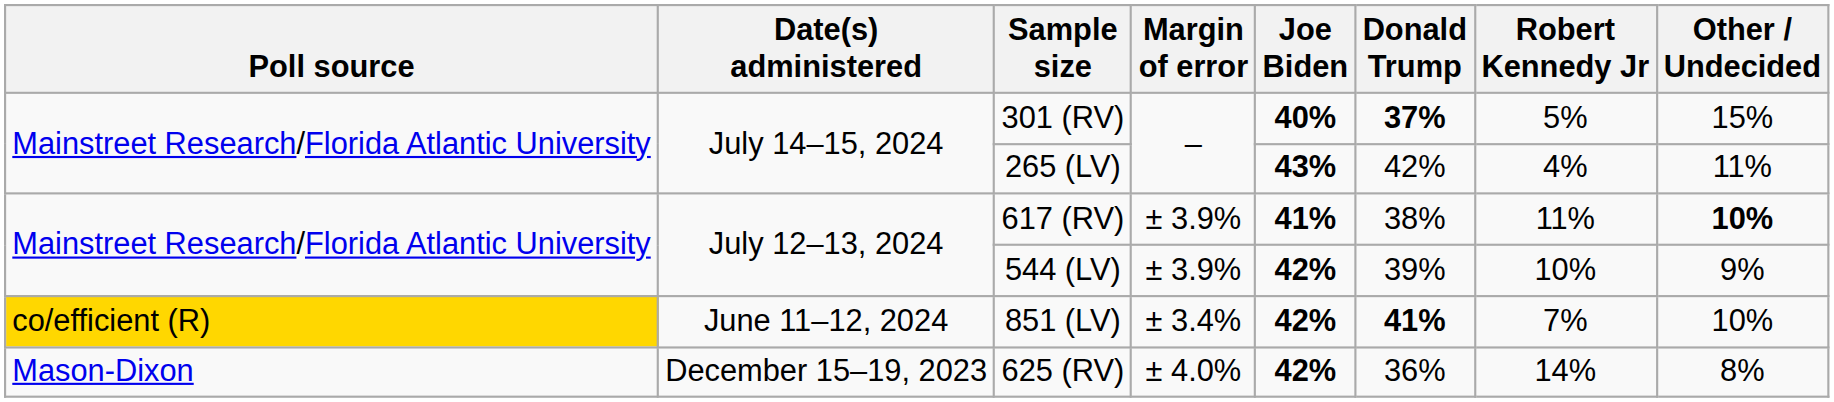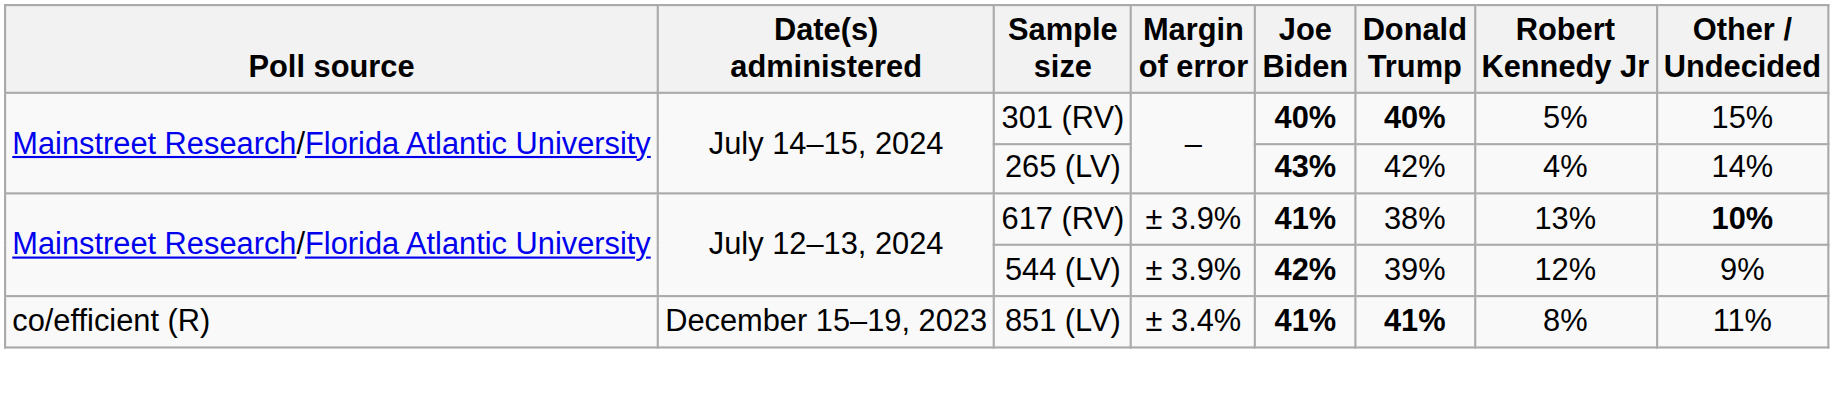(1415, 117) 37% -> (1415, 117) 40%
(1742, 168) 11% -> (1742, 168) 14%
(1565, 219) 11% -> (1565, 219) 13%
(1565, 269) 10% -> (1565, 269) 12%
(111, 320) gold background -> (111, 320) no background
(826, 320) June 11–12, 2024 -> (826, 320) December 15–19, 2023
(1305, 320) 42% -> (1305, 320) 41%
(1565, 320) 7% -> (1565, 320) 8%
(1742, 320) 10% -> (1742, 320) 11%
- row: (1063, 371)
